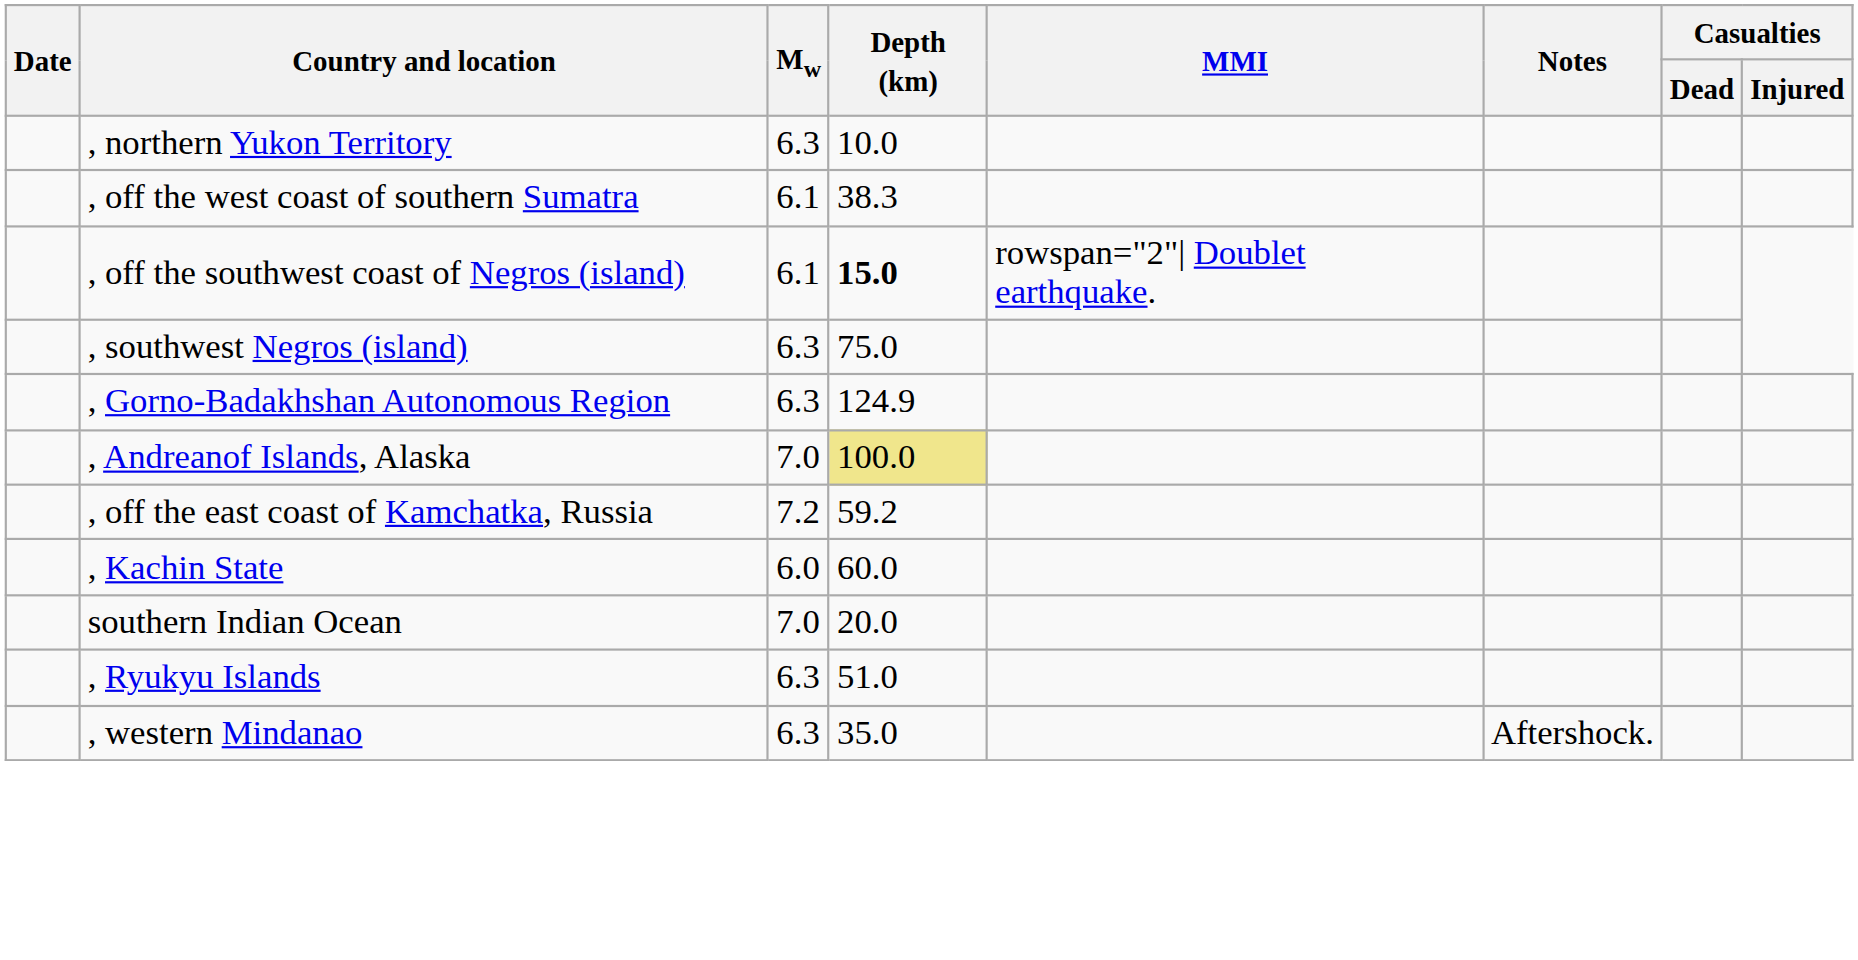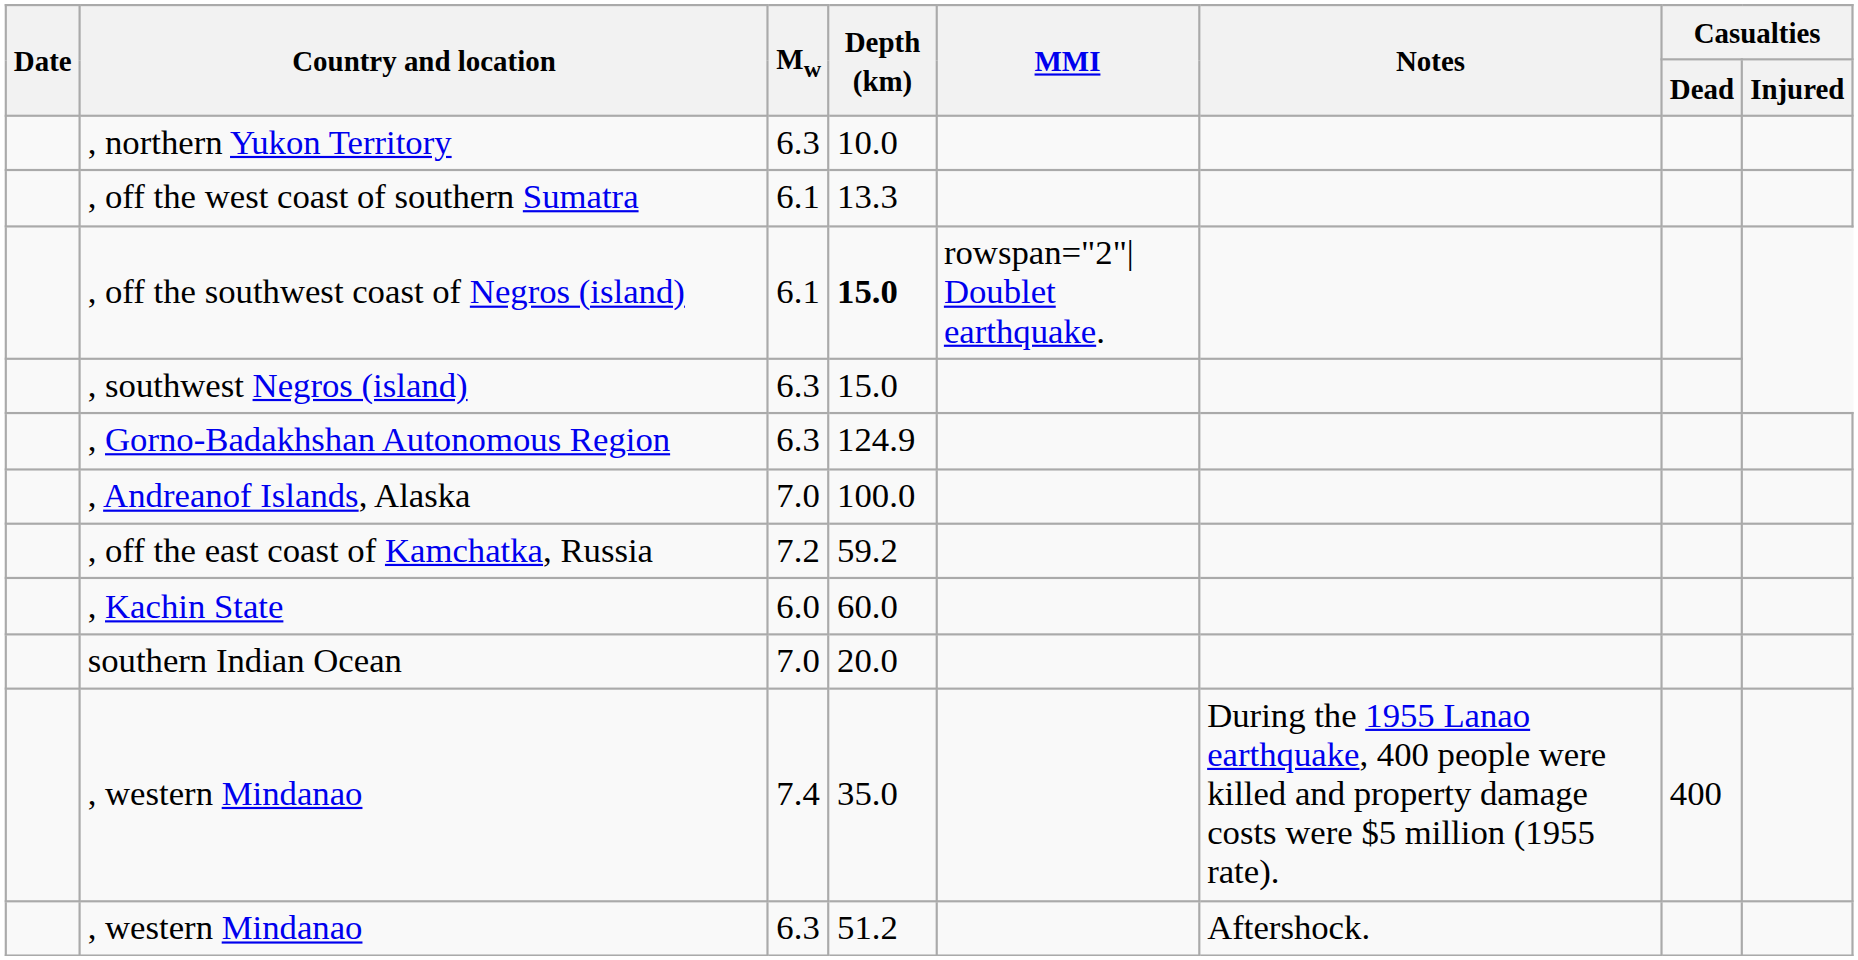(867, 197) 38.3 -> (867, 197) 13.3
(867, 346) 75.0 -> (867, 385) 15.0
(876, 456) khaki background -> (876, 495) no background
- row: (204, 676)
+ row: (225, 793)
(867, 731) 35.0 -> (867, 927) 51.2
